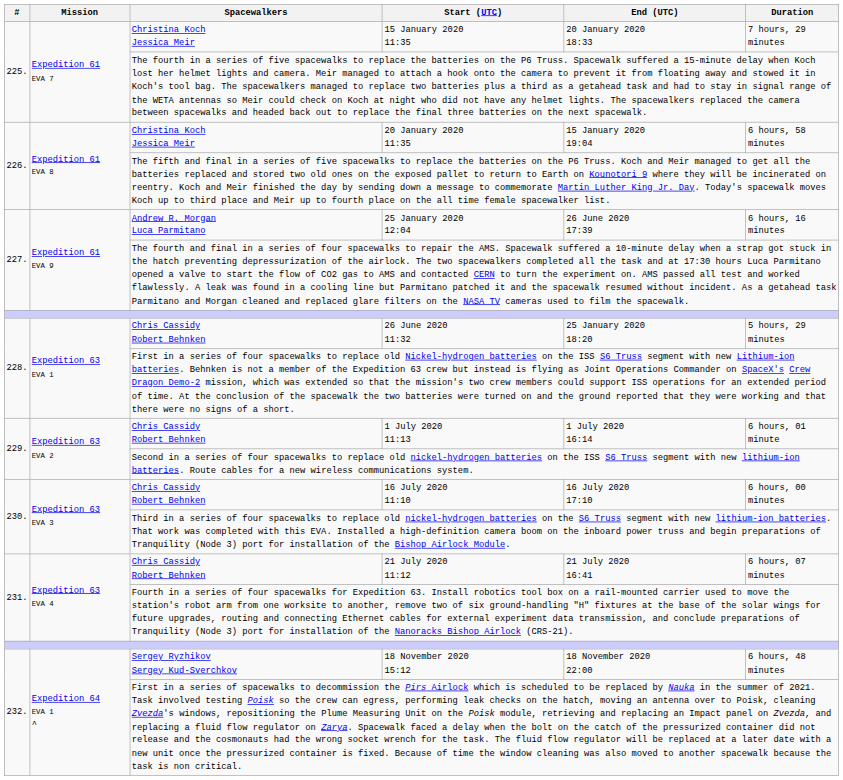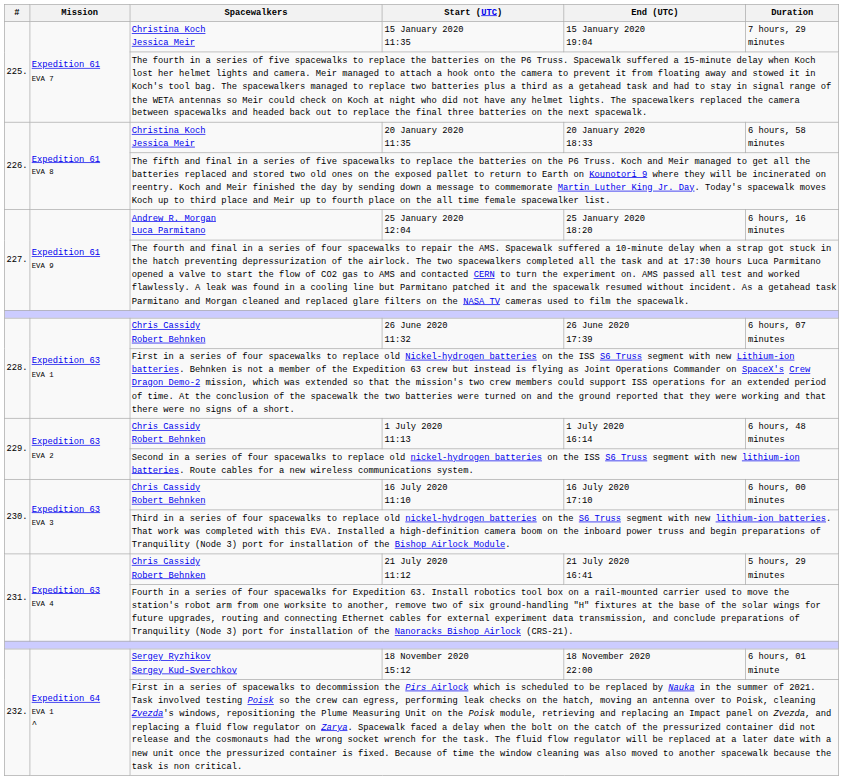(606, 37) 20 January 2020 18:33 -> (606, 37) 15 January 2020 19:04
(606, 138) 15 January 2020 19:04 -> (606, 138) 20 January 2020 18:33
(598, 225) 26 June 2020 17:39 -> (606, 225) 25 January 2020 18:20
(606, 333) 25 January 2020 18:20 -> (598, 333) 26 June 2020 17:39
(777, 333) 5 hours, 29 minutes -> (777, 333) 6 hours, 07 minutes
(777, 434) 6 hours, 01 minute -> (777, 434) 6 hours, 48 minutes
(777, 569) 6 hours, 07 minutes -> (777, 569) 5 hours, 29 minutes
(777, 664) 6 hours, 48 minutes -> (777, 664) 6 hours, 01 minute
